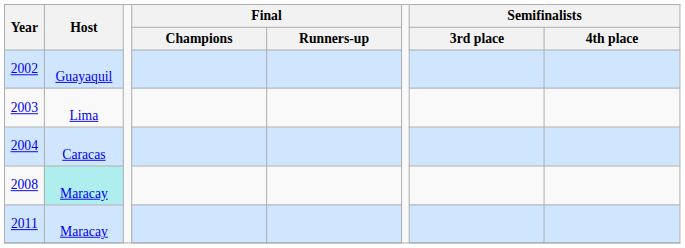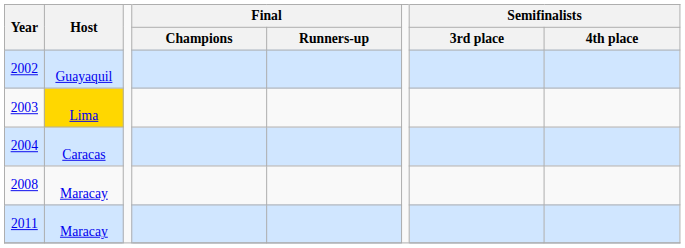(84, 116) no background -> (84, 116) gold background
(84, 193) paleturquoise background -> (84, 193) no background
